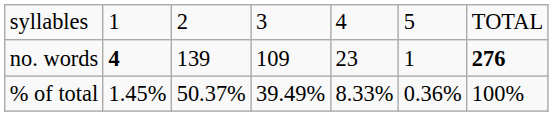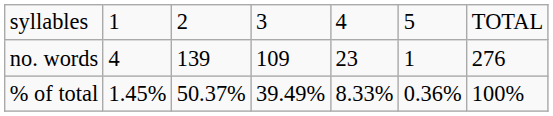(114, 57) bold -> (114, 57) normal
(489, 57) bold -> (489, 57) normal
